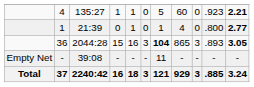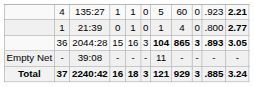(182, 43) normal -> (182, 43) bold
(197, 43) normal -> (197, 43) bold
(214, 43) normal -> (214, 43) bold
